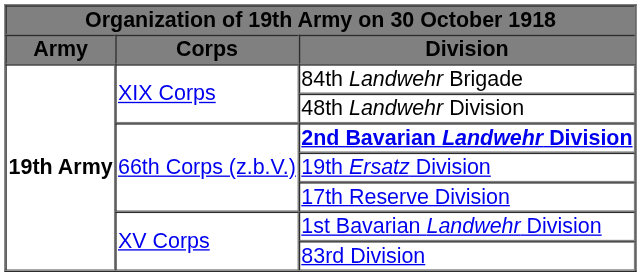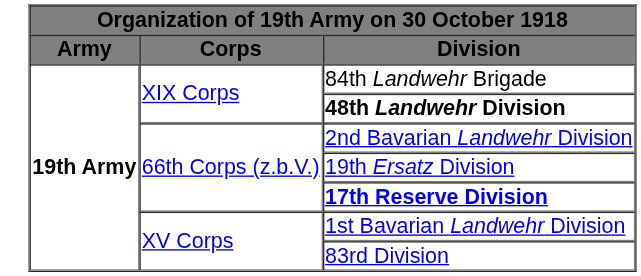(413, 108) normal -> (445, 108) bold
(467, 137) bold -> (479, 137) normal
(406, 196) normal -> (436, 196) bold
